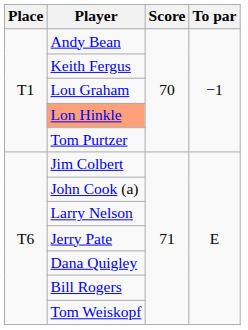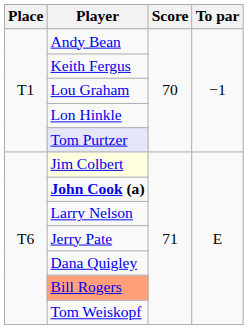(86, 115) lightsalmon background -> (86, 115) no background
(89, 139) no background -> (89, 139) lavender background
(87, 164) no background -> (87, 164) lightyellow background
(95, 189) normal -> (98, 189) bold
(86, 287) no background -> (86, 287) lightsalmon background
